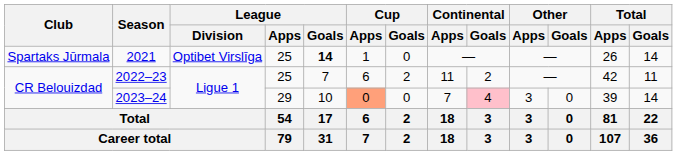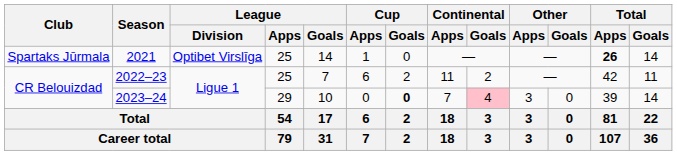(325, 56) bold -> (325, 56) normal
(610, 56) normal -> (610, 56) bold
(366, 98) lightsalmon background -> (366, 98) no background
(407, 98) normal -> (407, 98) bold
